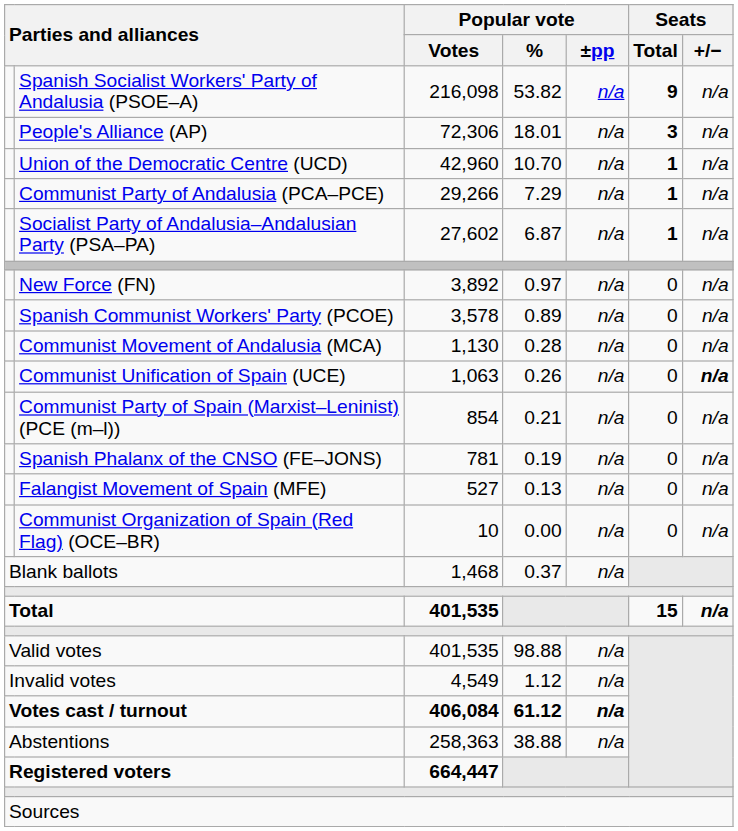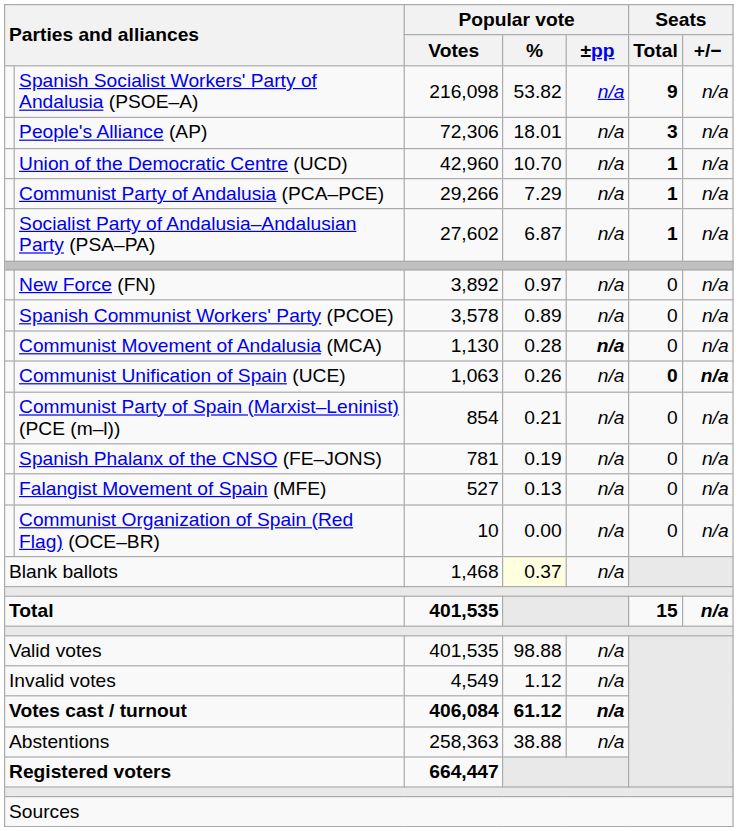(611, 345) normal -> (611, 345) bold
(672, 376) normal -> (672, 376) bold
(543, 571) no background -> (543, 571) lightyellow background
